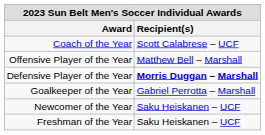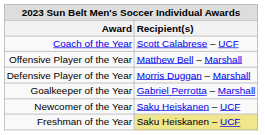(197, 75) bold -> (193, 75) normal
(189, 122) no background -> (189, 122) khaki background
